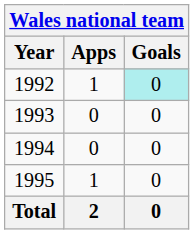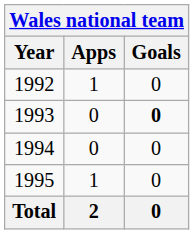(156, 84) paleturquoise background -> (156, 84) no background
(156, 116) normal -> (156, 116) bold
